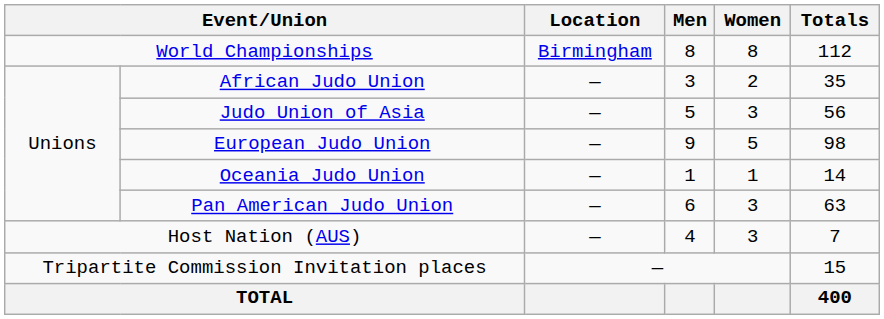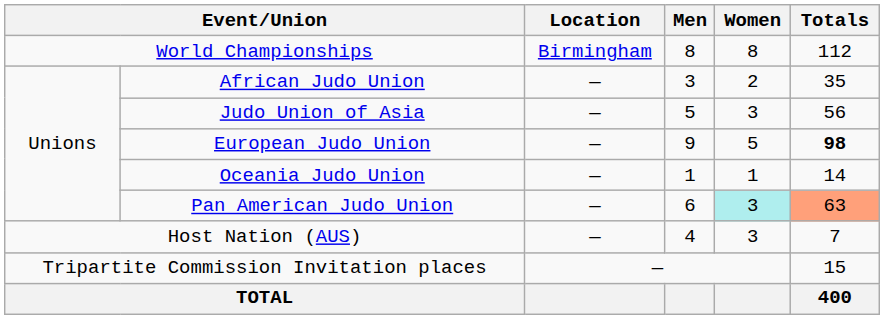(835, 144) normal -> (835, 144) bold
(753, 206) no background -> (753, 206) paleturquoise background
(835, 206) no background -> (835, 206) lightsalmon background
